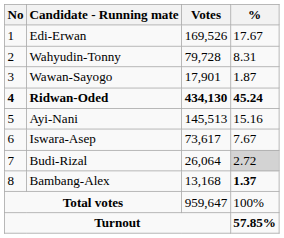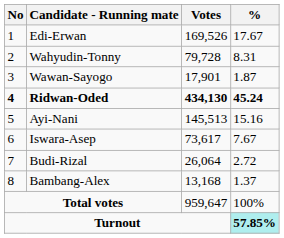(245, 160) lightgrey background -> (245, 160) no background
(245, 181) bold -> (245, 181) normal
(255, 222) no background -> (255, 222) paleturquoise background
